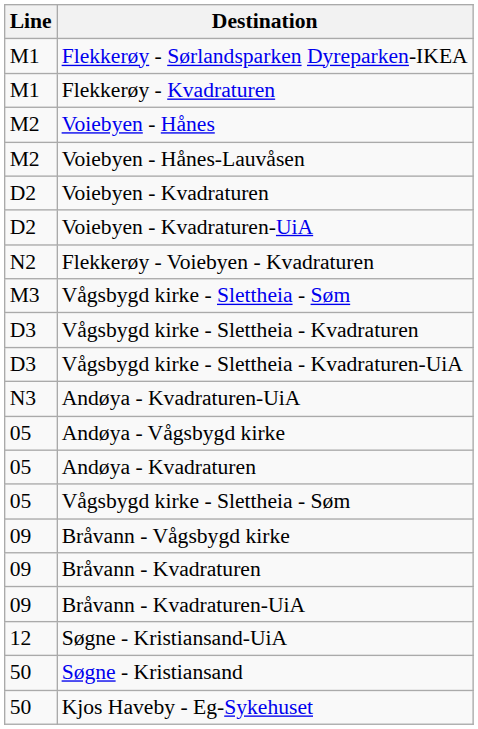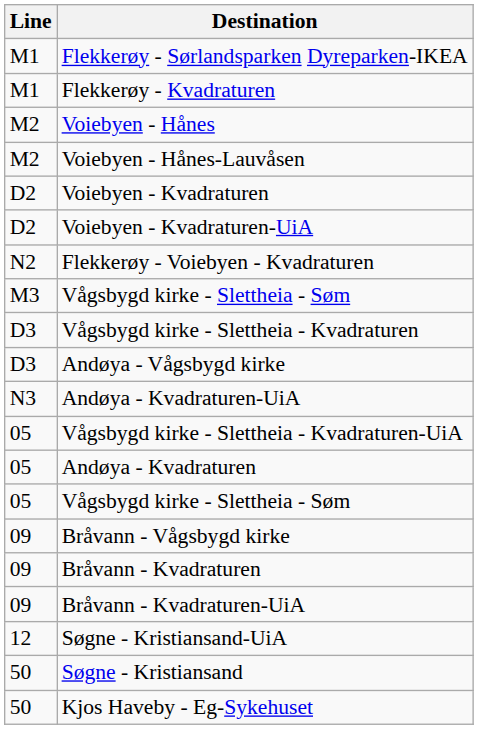(262, 364) Vågsbygd kirke - Slettheia - Kvadraturen-UiA -> (173, 364) Andøya - Vågsbygd kirke
(173, 432) Andøya - Vågsbygd kirke -> (262, 432) Vågsbygd kirke - Slettheia - Kvadraturen-UiA
